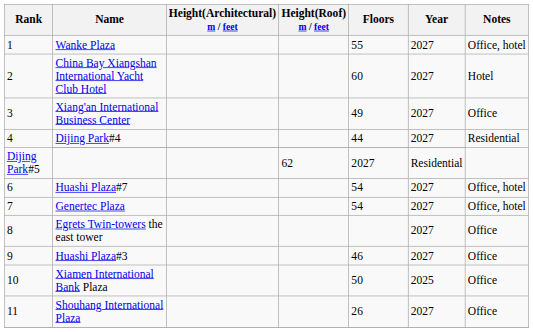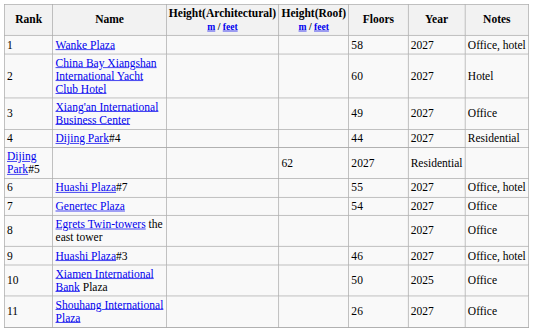(357, 44) 55 -> (357, 44) 58
(357, 188) 54 -> (357, 188) 55
(497, 206) Office, hotel -> (482, 206) Office
(482, 255) Office -> (497, 255) Office, hotel
